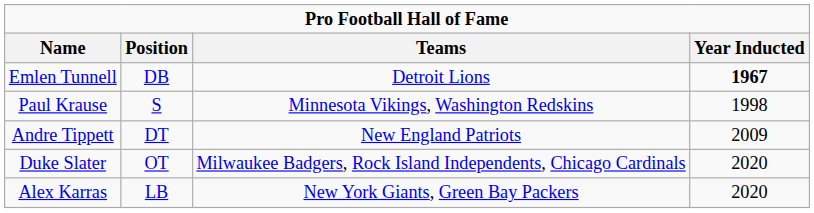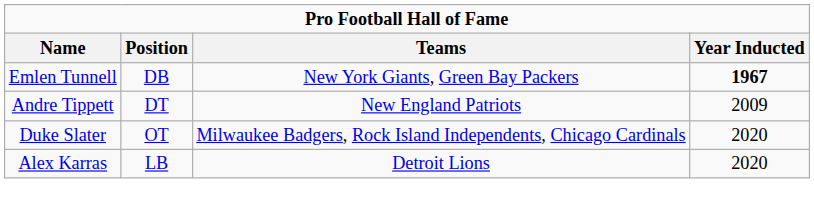(441, 76) Detroit Lions -> (441, 76) New York Giants, Green Bay Packers
- row: (63, 105)
(441, 192) New York Giants, Green Bay Packers -> (441, 163) Detroit Lions
